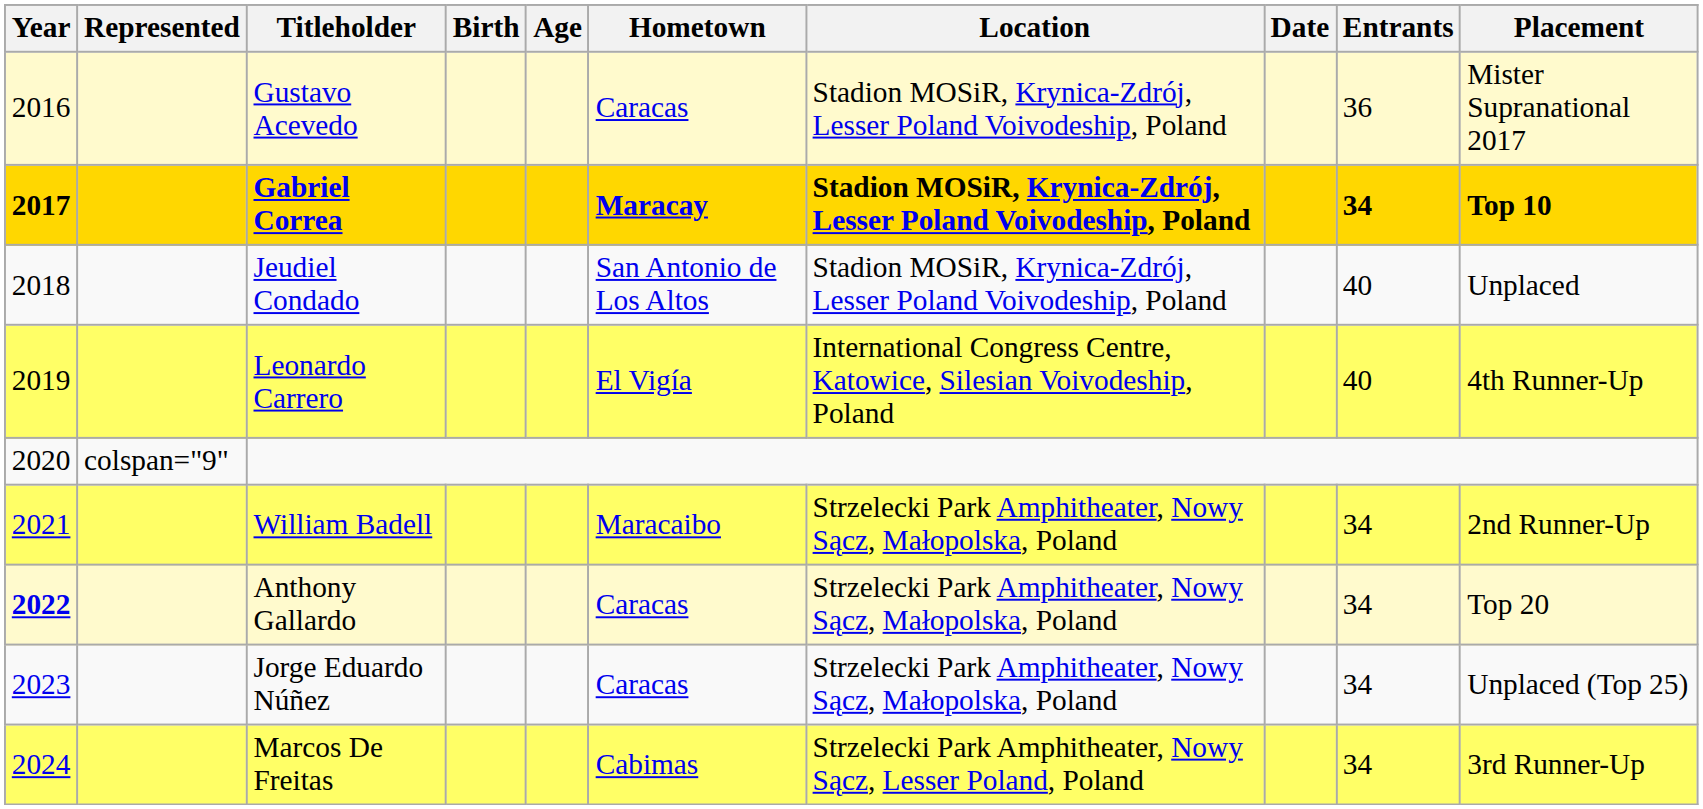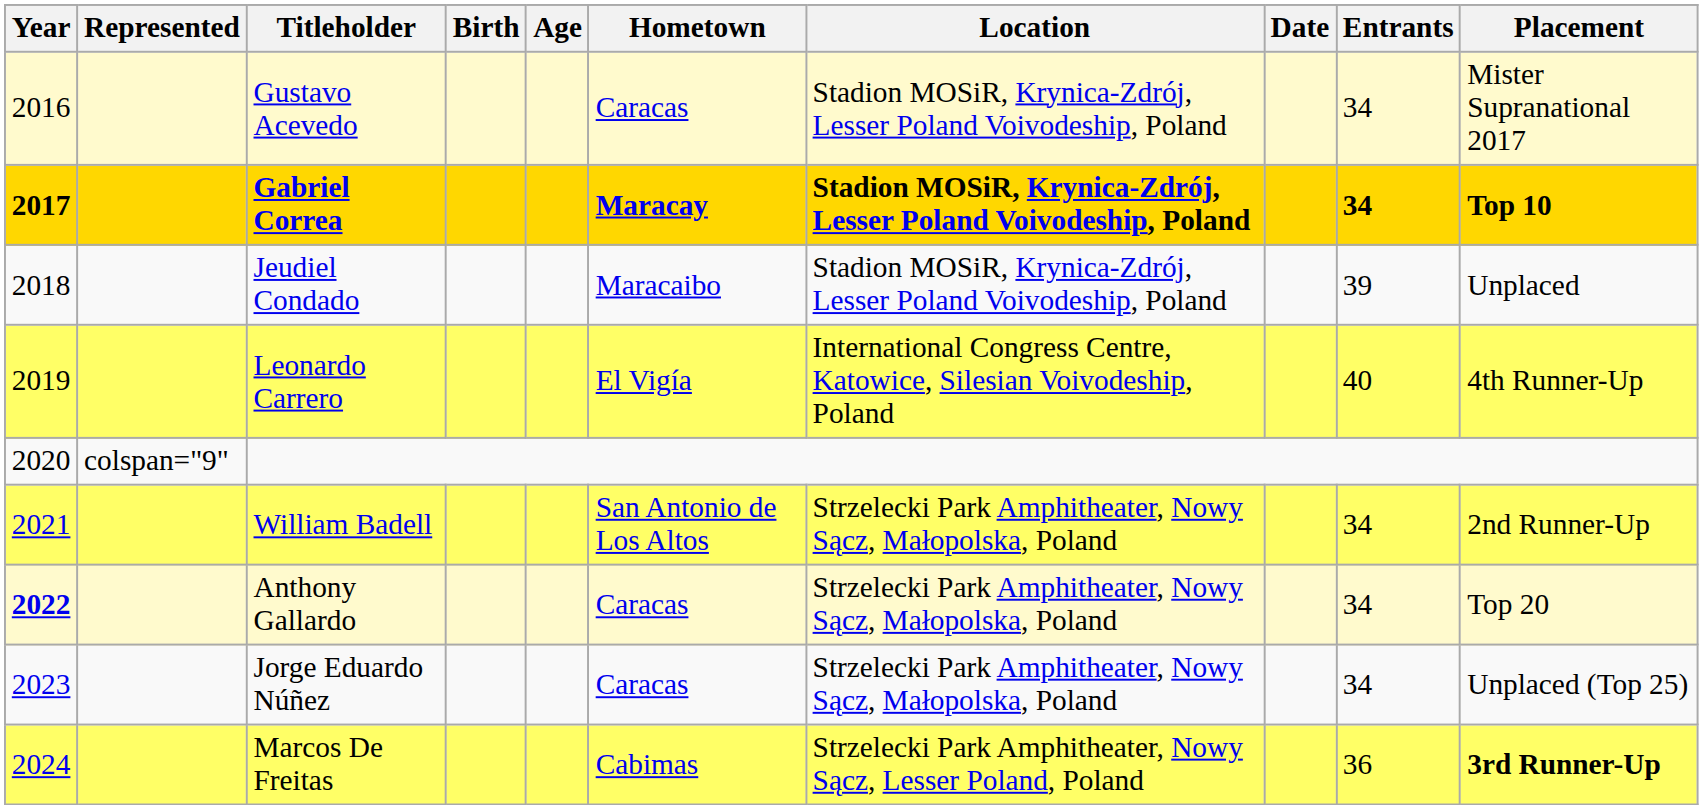(1357, 107) 36 -> (1357, 107) 34
(686, 284) San Antonio de Los Altos -> (658, 284) Maracaibo
(1357, 284) 40 -> (1357, 284) 39
(658, 524) Maracaibo -> (686, 524) San Antonio de Los Altos
(1357, 764) 34 -> (1357, 764) 36
(1556, 764) normal -> (1564, 764) bold
